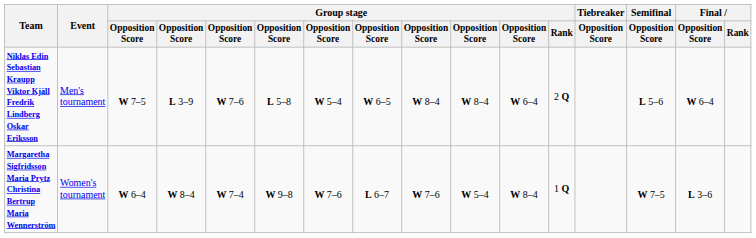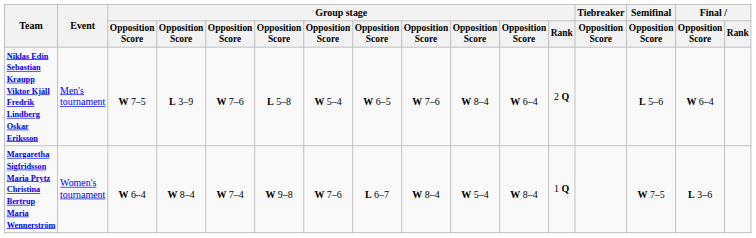(426, 102) W 8–4 -> (426, 102) W 7–6
(426, 195) W 7–6 -> (426, 195) W 8–4
